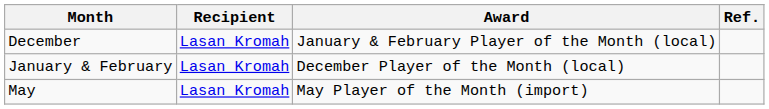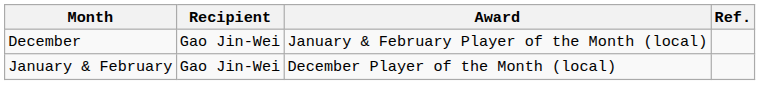(235, 42) Lasan Kromah -> (230, 42) Gao Jin-Wei
(235, 67) Lasan Kromah -> (230, 67) Gao Jin-Wei
- row: (22, 91)
